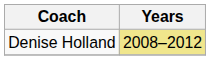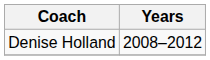(163, 42) khaki background -> (163, 42) no background
